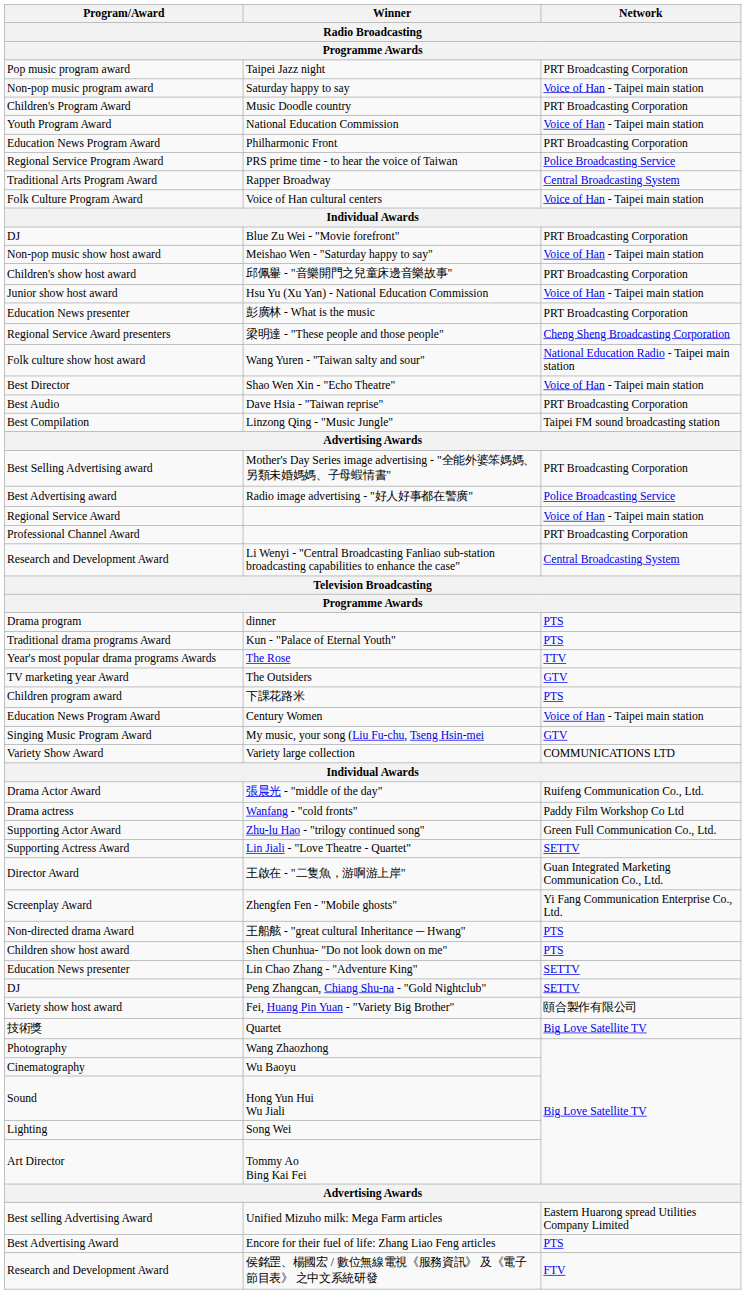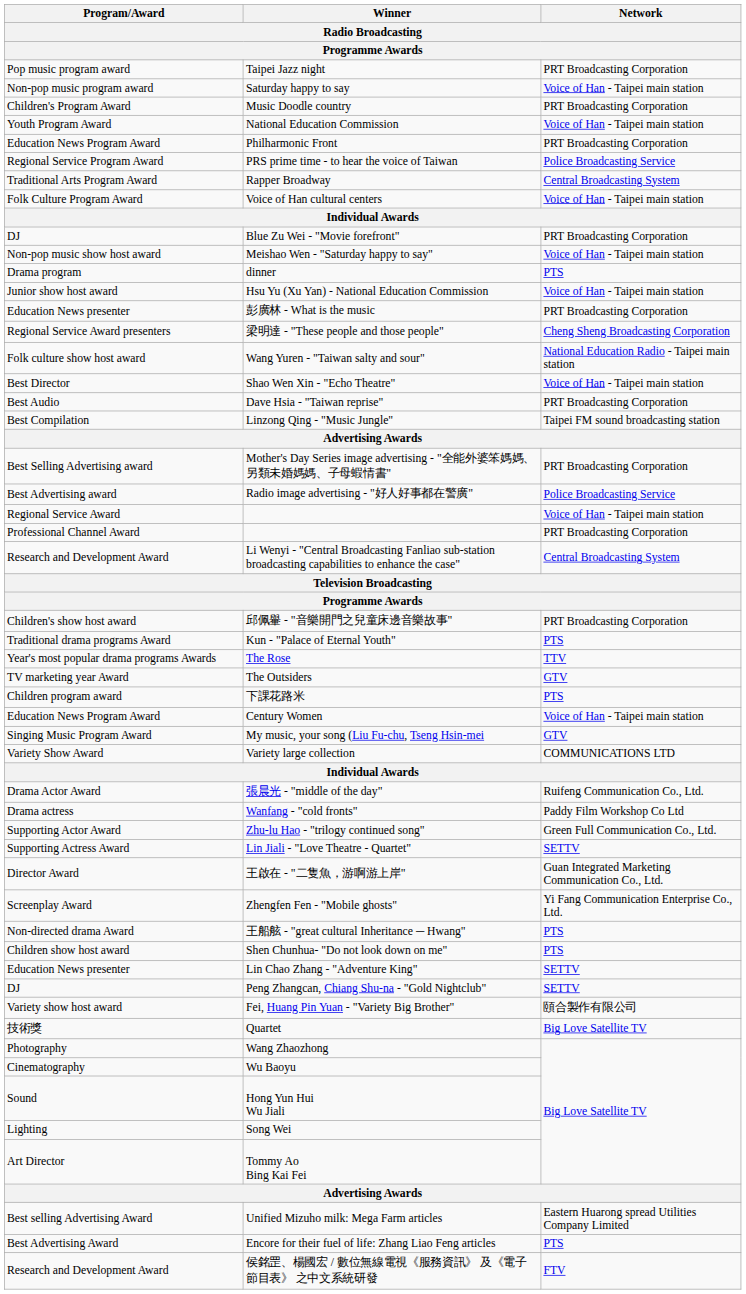rows swapped: (72, 274) <-> (44, 622)
